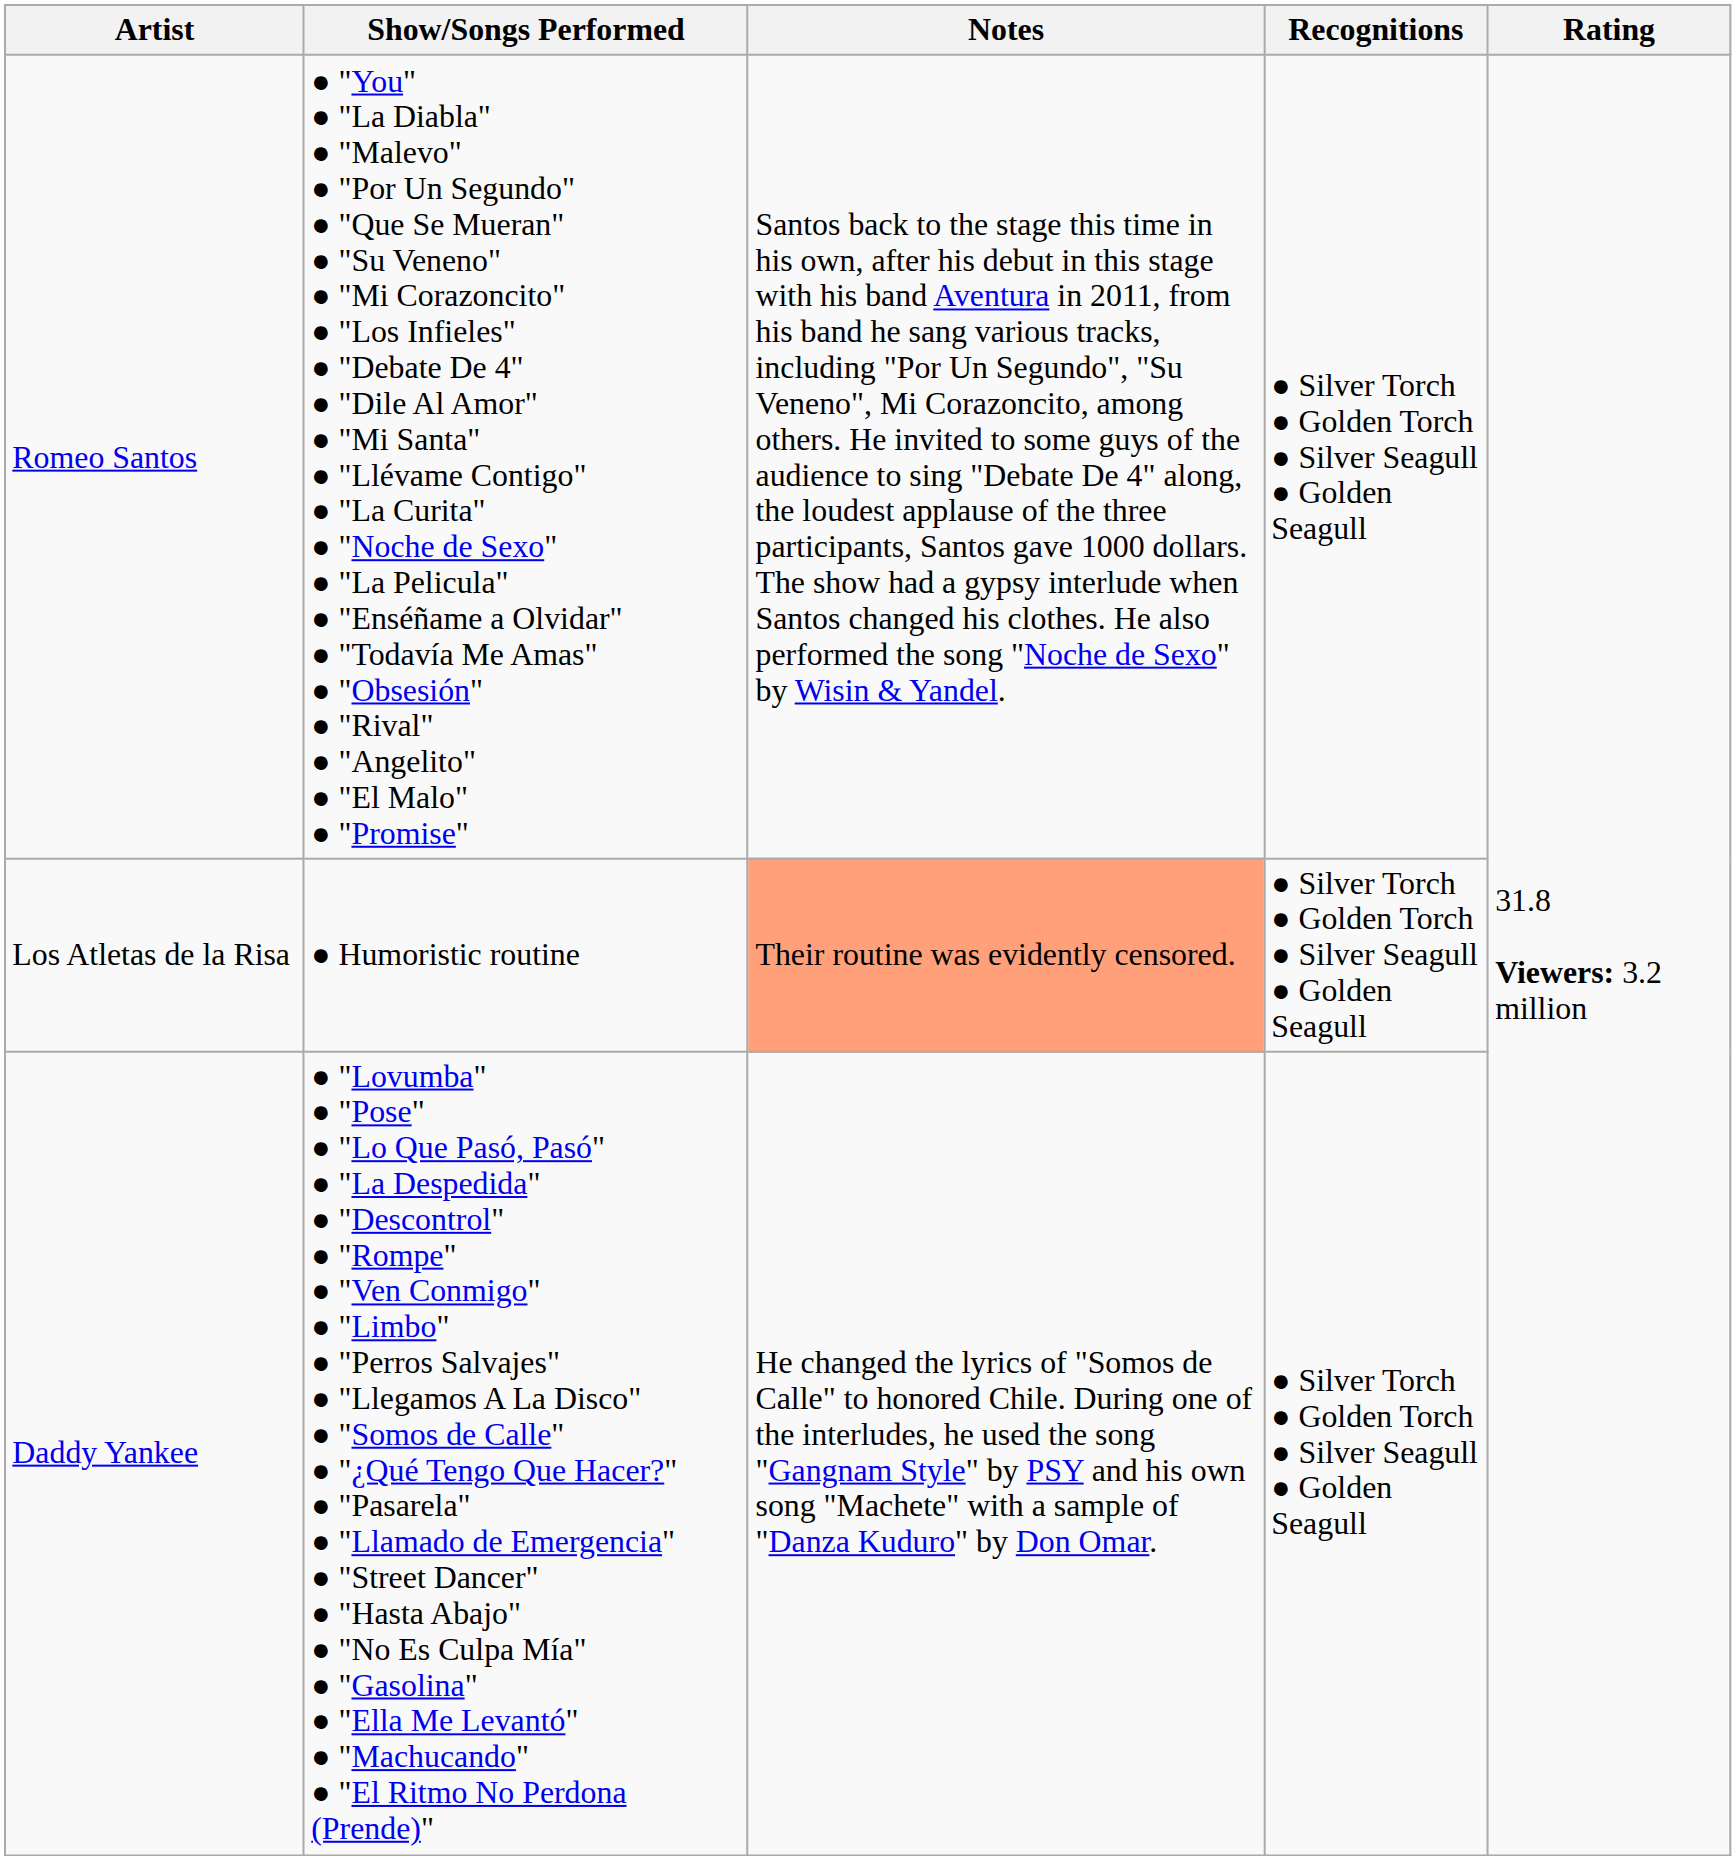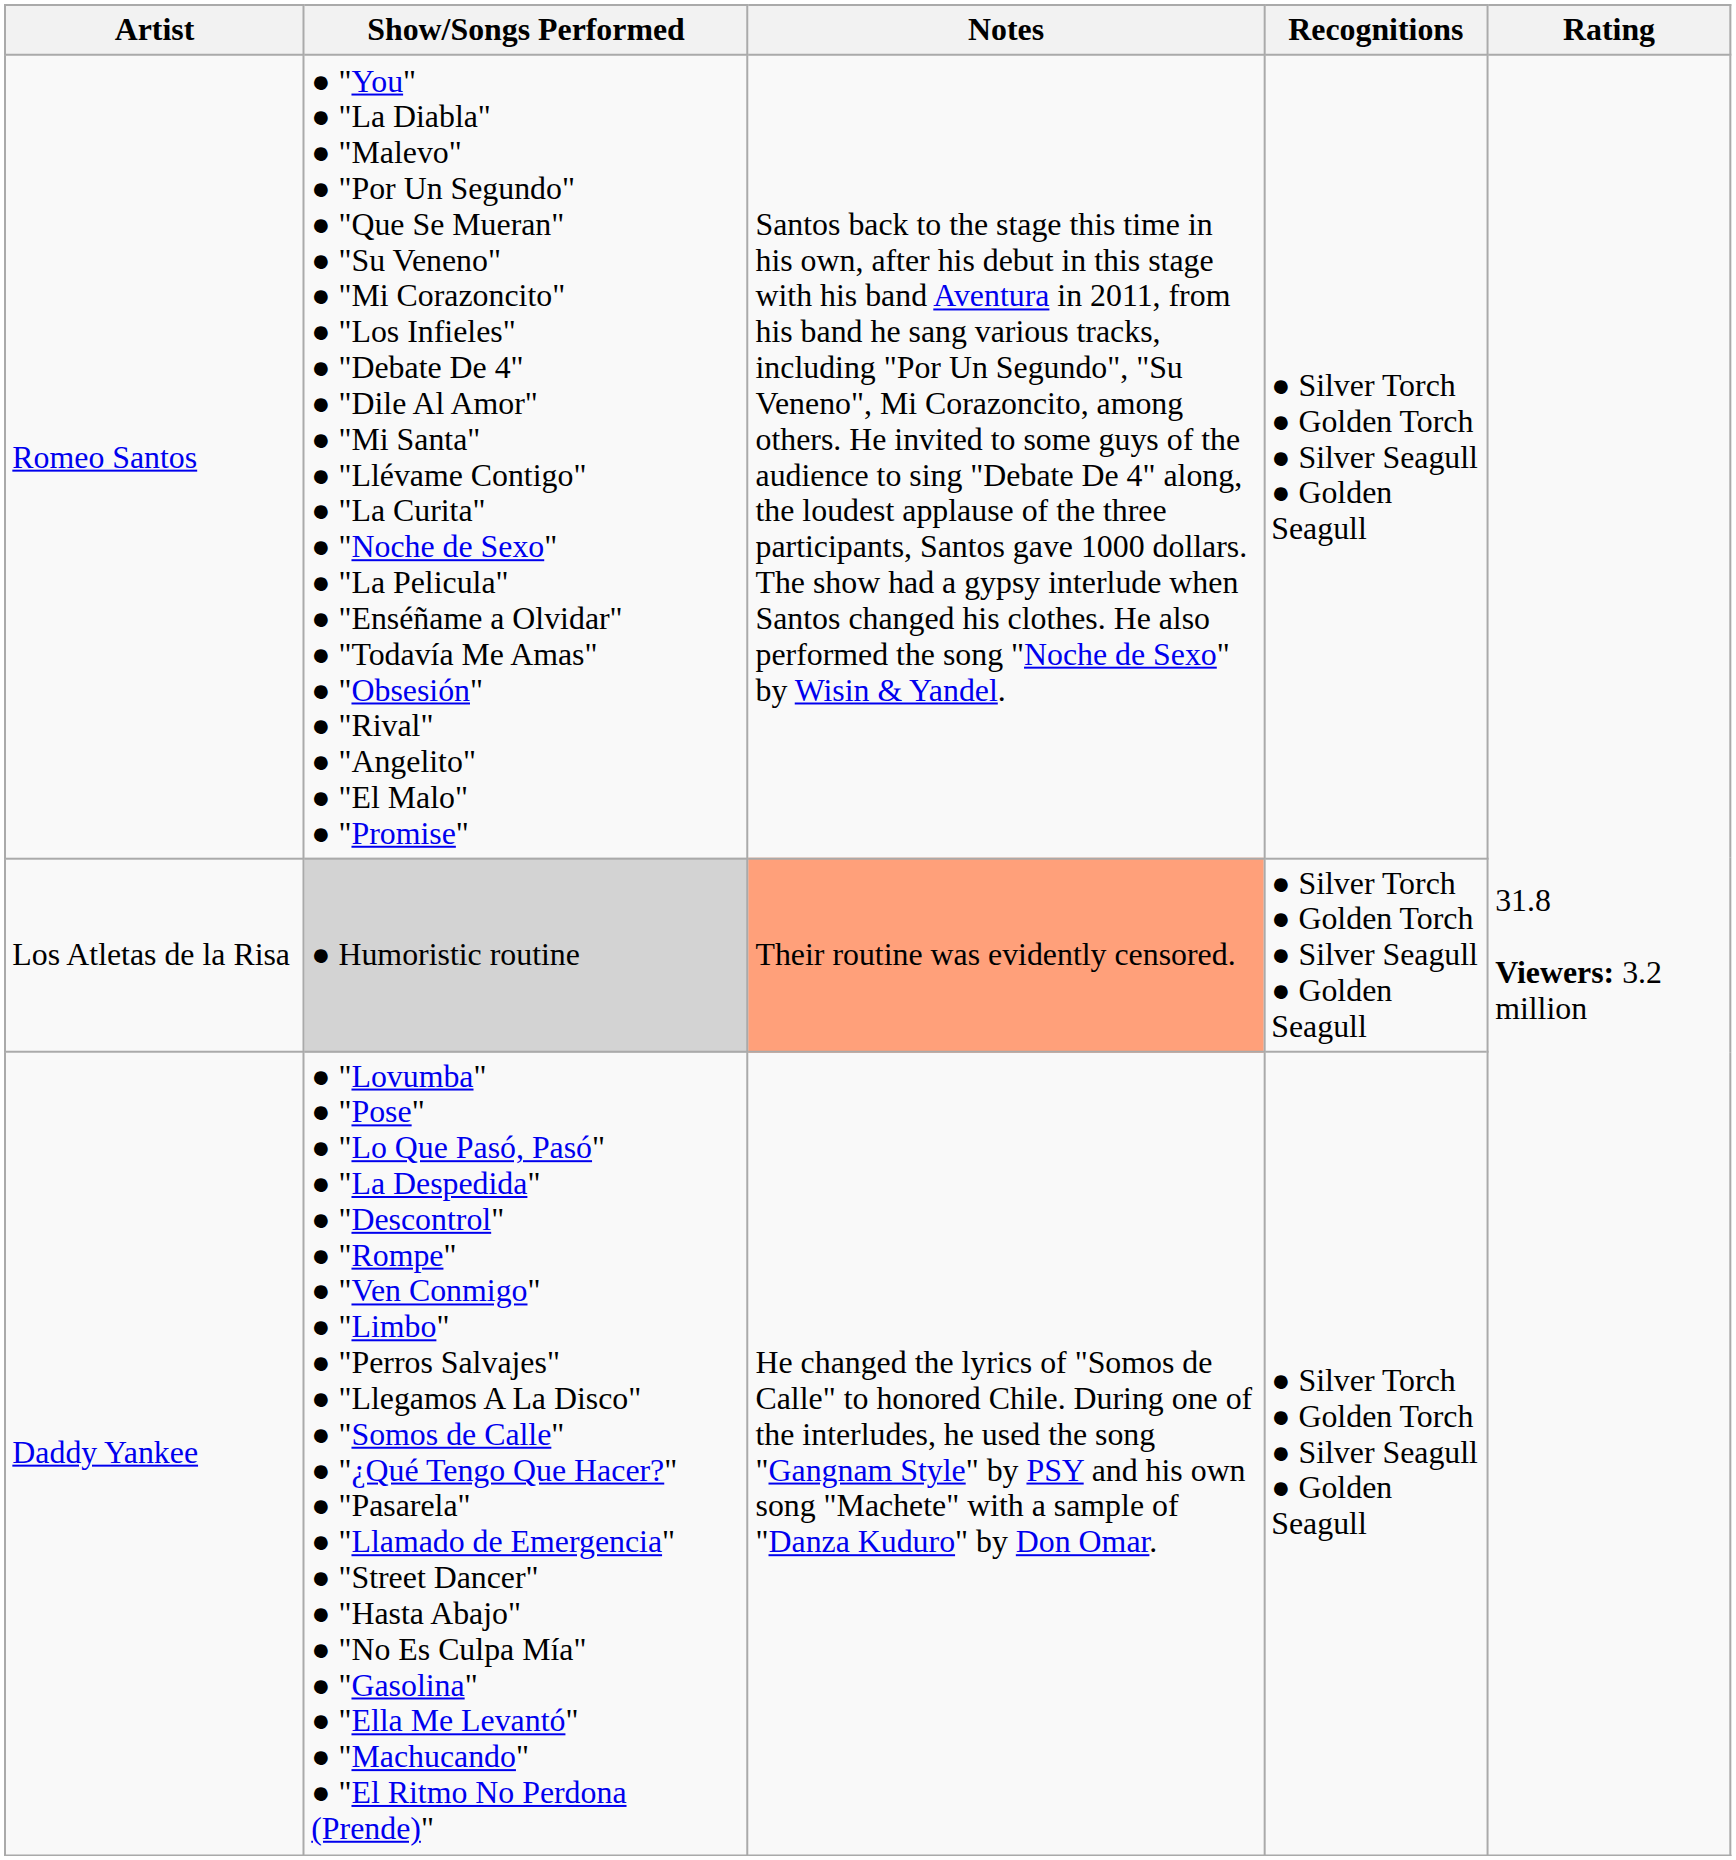(446, 954) no background -> (446, 954) lightgrey background
